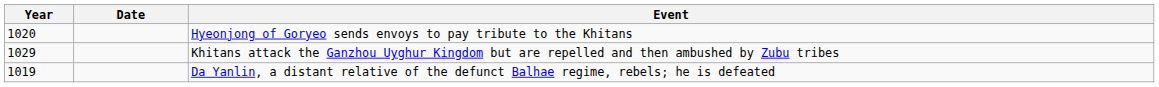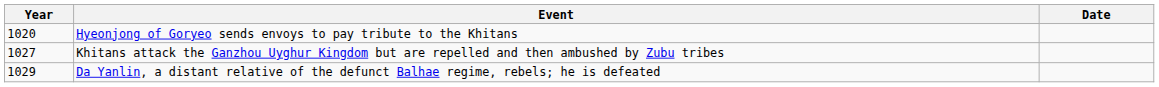columns swapped: (131, 14) <-> (671, 14)
(22, 53) 1029 -> (22, 53) 1027
(22, 72) 1019 -> (22, 72) 1029
